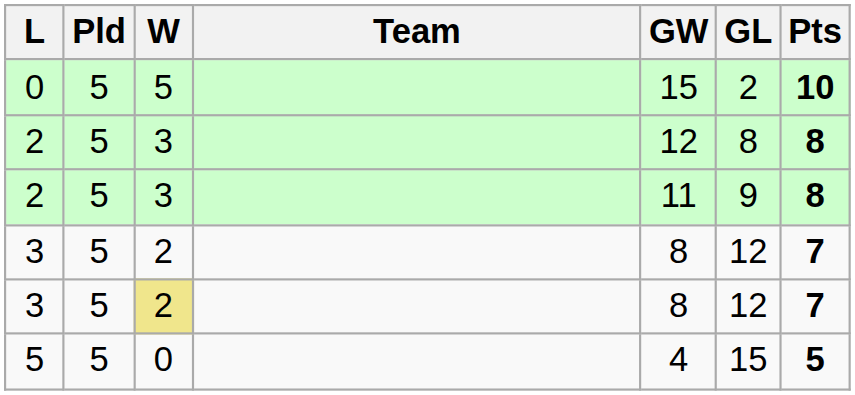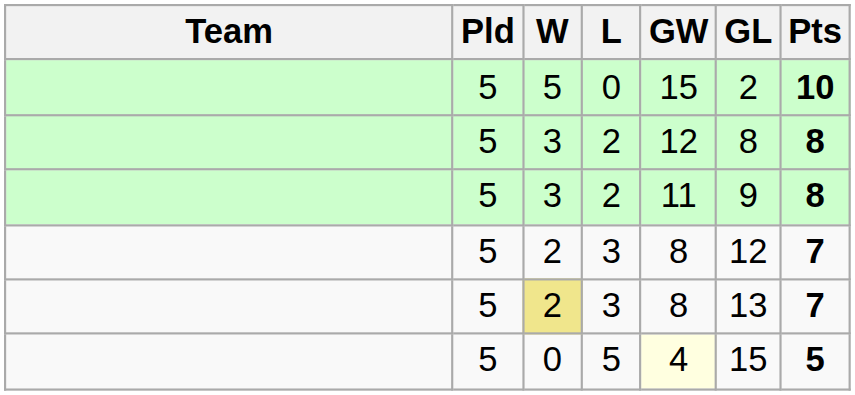columns swapped: (417, 31) <-> (35, 31)
(748, 305) 12 -> (748, 305) 13
(679, 360) no background -> (679, 360) lightyellow background
